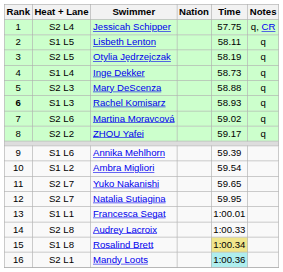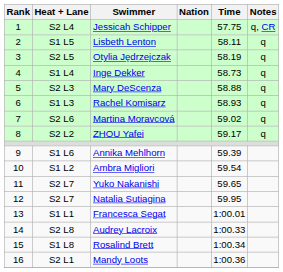(18, 103) bold -> (18, 103) normal
(229, 244) khaki background -> (229, 244) no background
(229, 260) paleturquoise background -> (229, 260) no background
